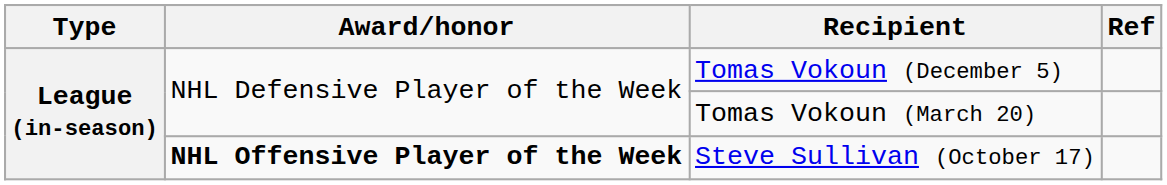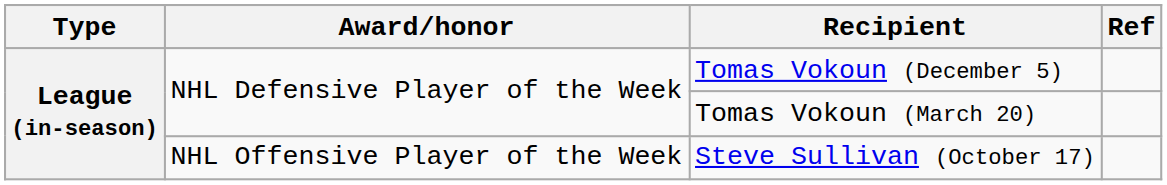(426, 157) bold -> (426, 157) normal
